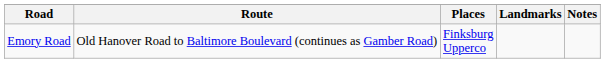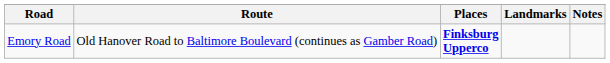(468, 41) normal -> (471, 41) bold
